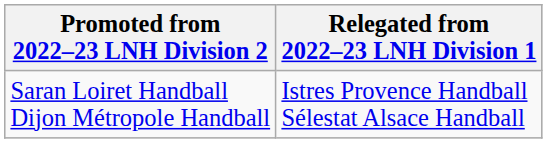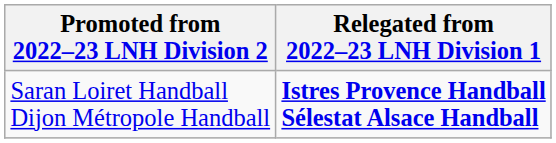(404, 104) normal -> (414, 104) bold
